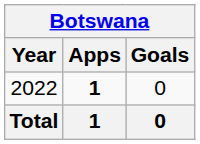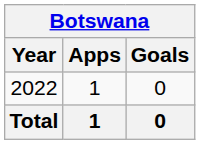(95, 88) bold -> (95, 88) normal
